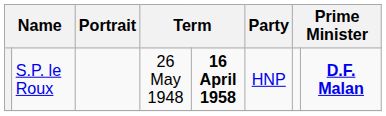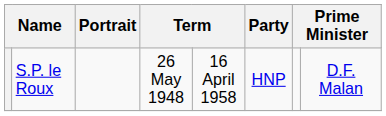(218, 79) bold -> (218, 79) normal
(341, 79) bold -> (341, 79) normal
